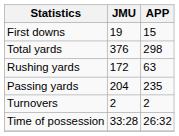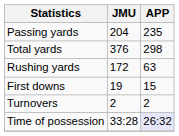rows swapped: (36, 31) <-> (43, 85)
(158, 121) no background -> (158, 121) lavender background
